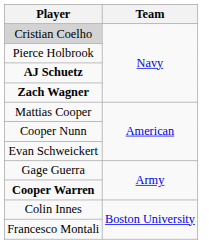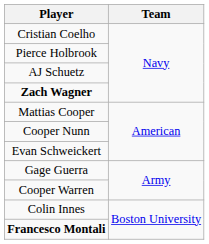(53, 33) lightgrey background -> (56, 33) no background
(53, 72) bold -> (56, 72) normal
(53, 190) bold -> (56, 190) normal
(53, 229) normal -> (56, 229) bold
